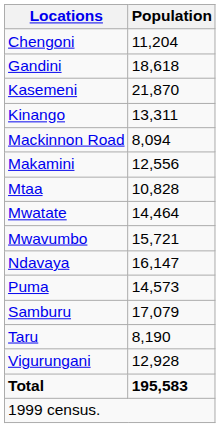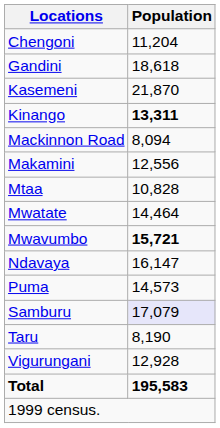(155, 115) normal -> (155, 115) bold
(155, 238) normal -> (155, 238) bold
(155, 312) no background -> (155, 312) lavender background
